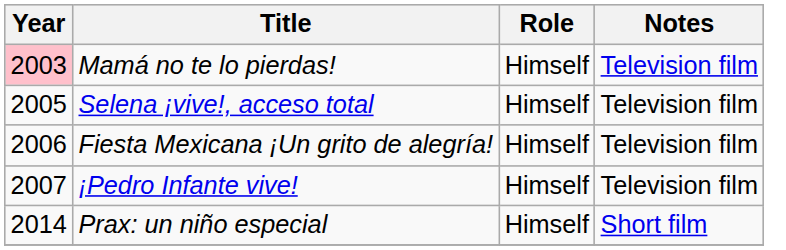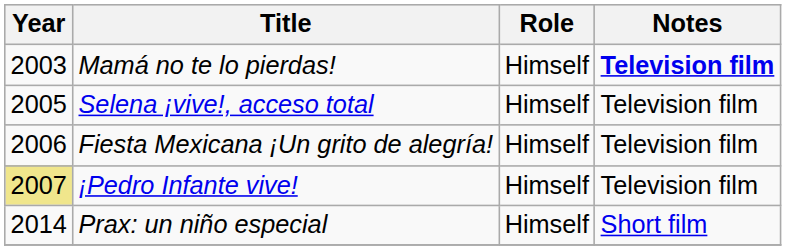(39, 64) pink background -> (39, 64) no background
(679, 64) normal -> (687, 64) bold
(39, 184) no background -> (39, 184) khaki background
